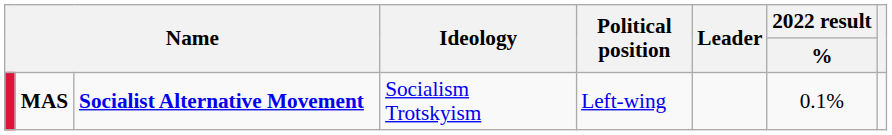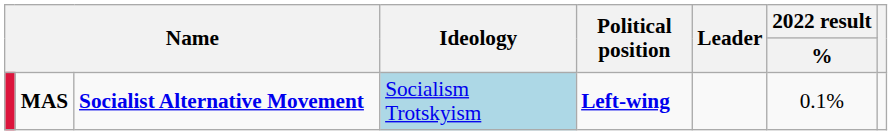(433, 100) no background -> (433, 100) lightblue background
(624, 100) normal -> (625, 100) bold
